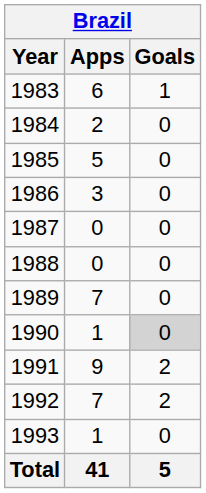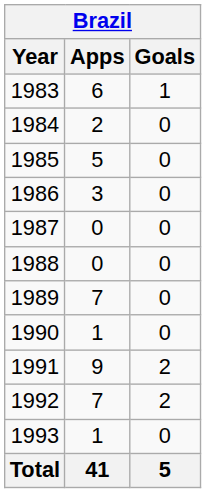(165, 332) lightgrey background -> (165, 332) no background
